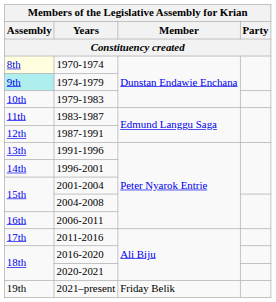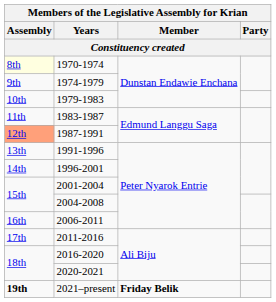(14, 82) paleturquoise background -> (14, 82) no background
(17, 133) no background -> (17, 133) lightsalmon background
(17, 289) normal -> (17, 289) bold
(148, 289) normal -> (149, 289) bold
